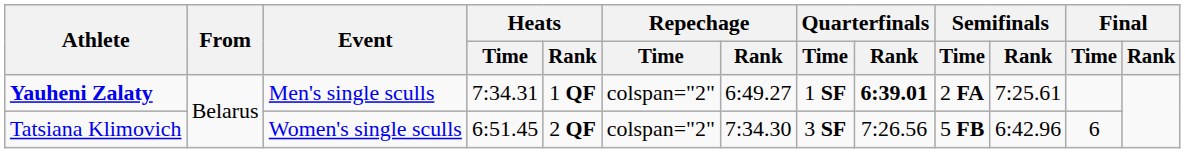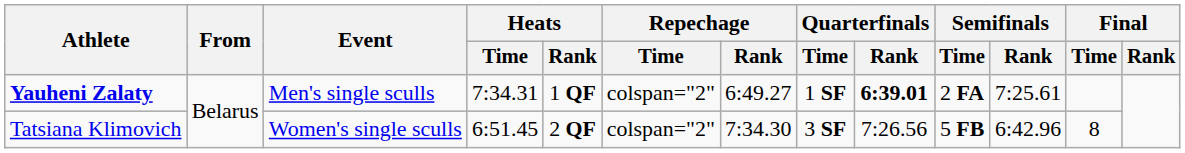(1094, 129) 6 -> (1094, 129) 8
